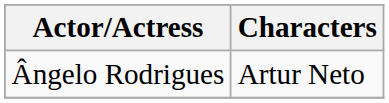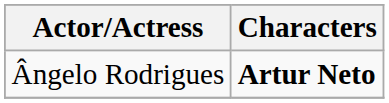(301, 73) normal -> (307, 73) bold
